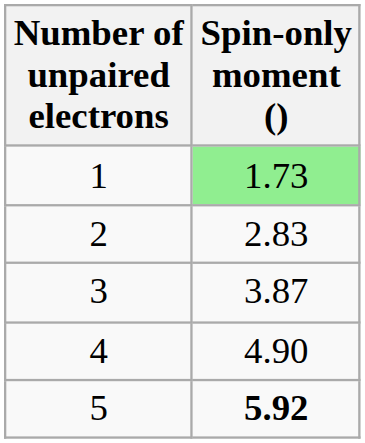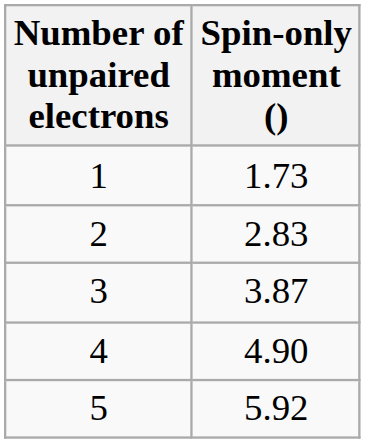(276, 174) lightgreen background -> (276, 174) no background
(276, 408) bold -> (276, 408) normal
